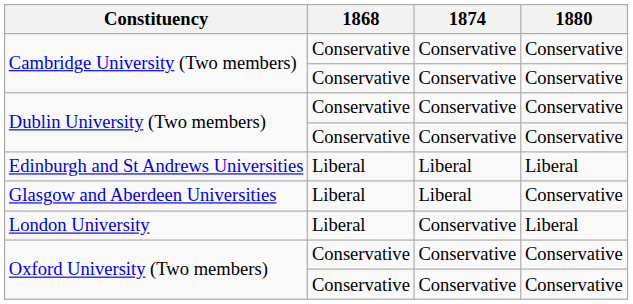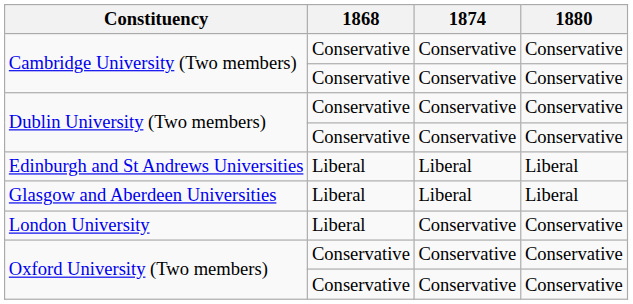(574, 195) Conservative -> (552, 195) Liberal
(552, 225) Liberal -> (574, 225) Conservative
